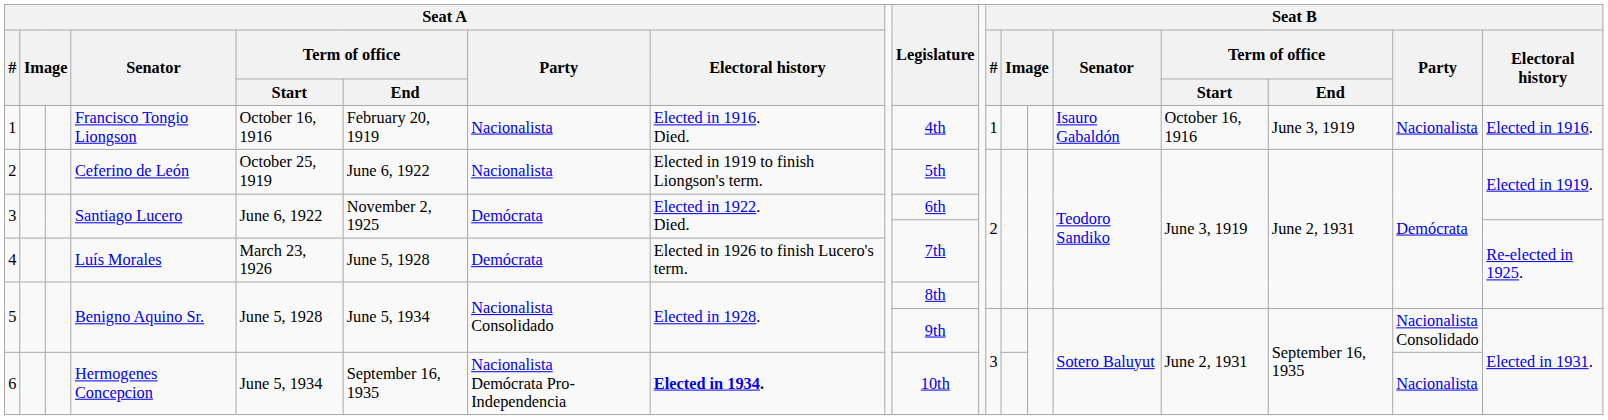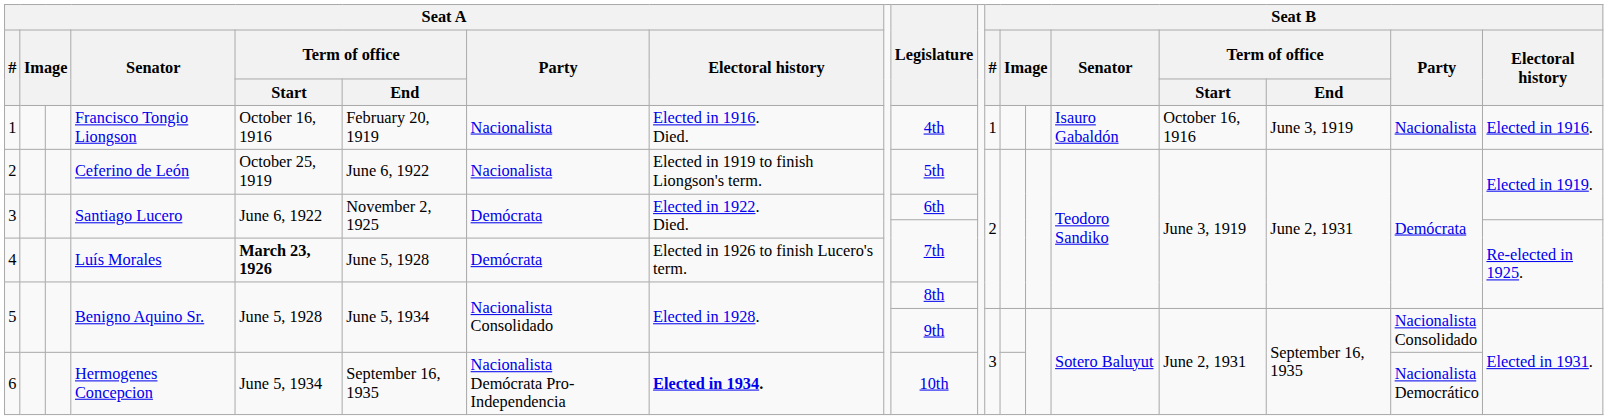(273, 260) normal -> (275, 260) bold
(1437, 383) Nacionalista -> (1437, 383) Nacionalista Democrático
